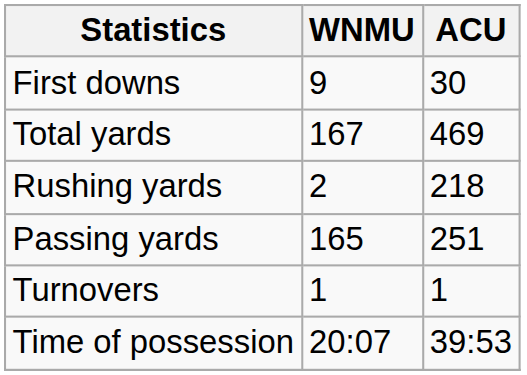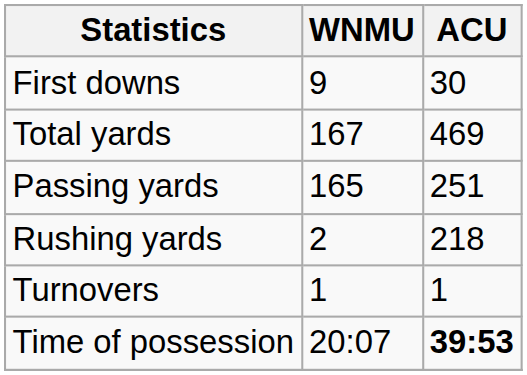rows swapped: (117, 186) <-> (116, 238)
(471, 342) normal -> (472, 342) bold
